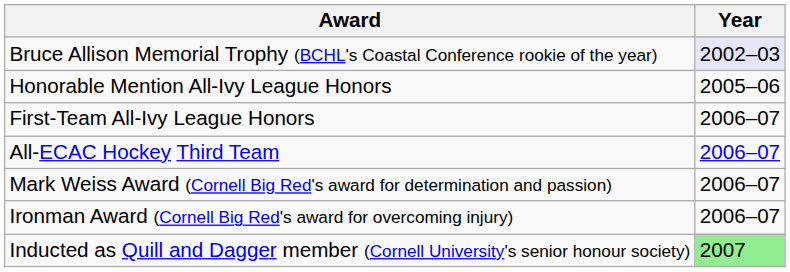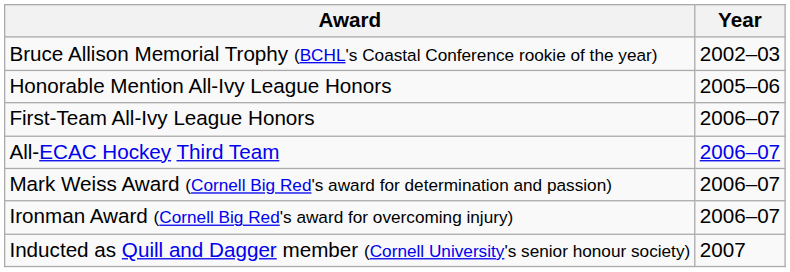(740, 53) lavender background -> (740, 53) no background
(723, 250) lightgreen background -> (723, 250) no background
